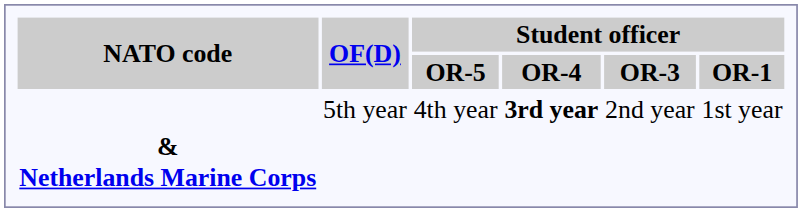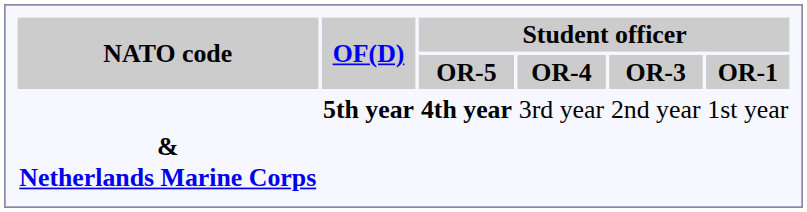(365, 109) normal -> (369, 109) bold
(456, 109) normal -> (466, 109) bold
(551, 109) bold -> (561, 109) normal
